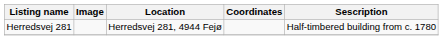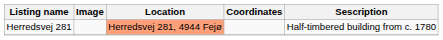(165, 27) no background -> (165, 27) lightsalmon background
